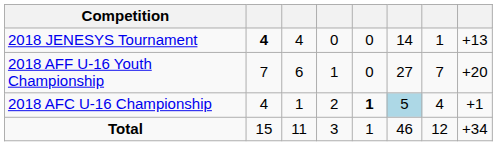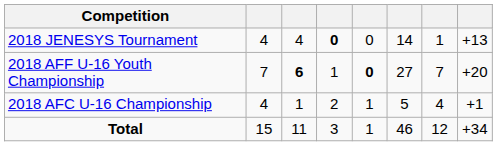(264, 40) bold -> (264, 40) normal
(334, 40) normal -> (334, 40) bold
(299, 72) normal -> (299, 72) bold
(369, 72) normal -> (369, 72) bold
(369, 104) bold -> (369, 104) normal
(404, 104) lightblue background -> (404, 104) no background
